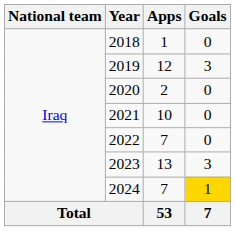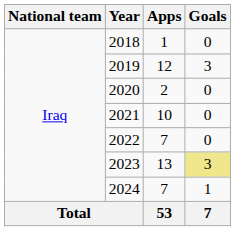(208, 164) no background -> (208, 164) khaki background
(208, 189) gold background -> (208, 189) no background
